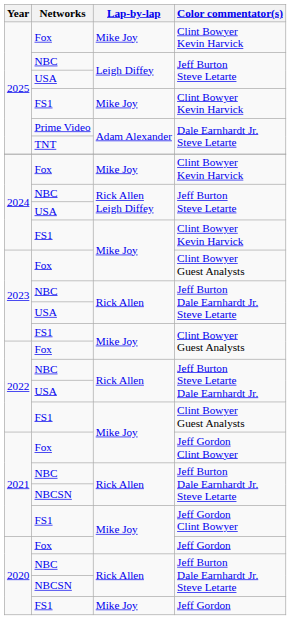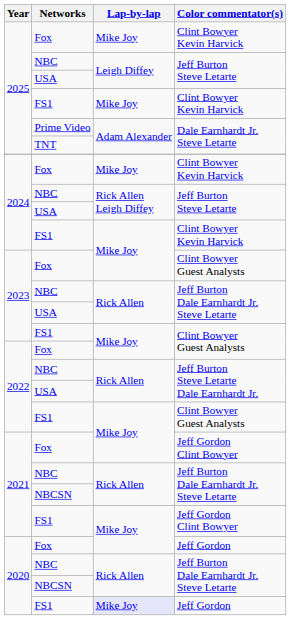(117, 605) no background -> (117, 605) lavender background
